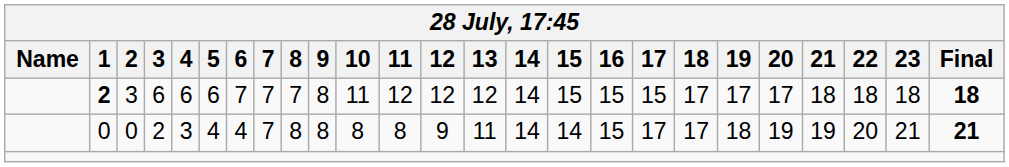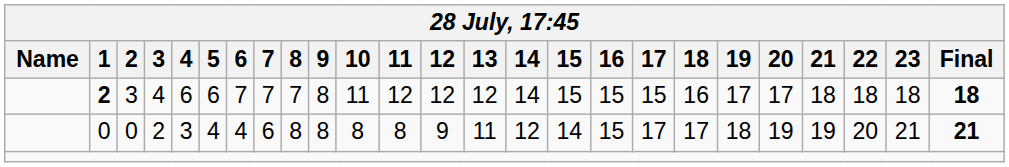(159, 95) 6 -> (159, 95) 4
(696, 95) 17 -> (696, 95) 16
(268, 132) 7 -> (268, 132) 6
(527, 132) 14 -> (527, 132) 12
